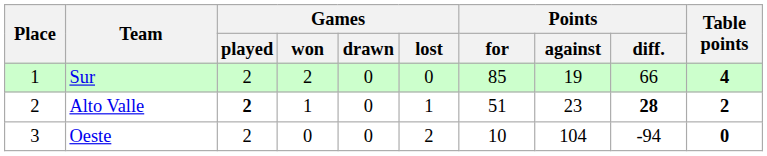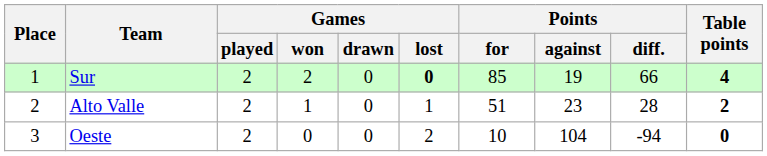(429, 77) normal -> (429, 77) bold
(247, 106) bold -> (247, 106) normal
(649, 106) bold -> (649, 106) normal
